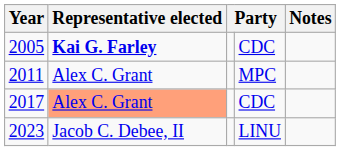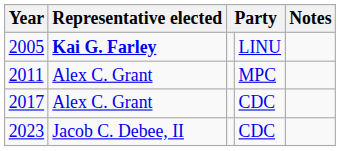(257, 46) CDC -> (260, 46) LINU
(102, 103) lightsalmon background -> (102, 103) no background
(260, 131) LINU -> (257, 131) CDC
